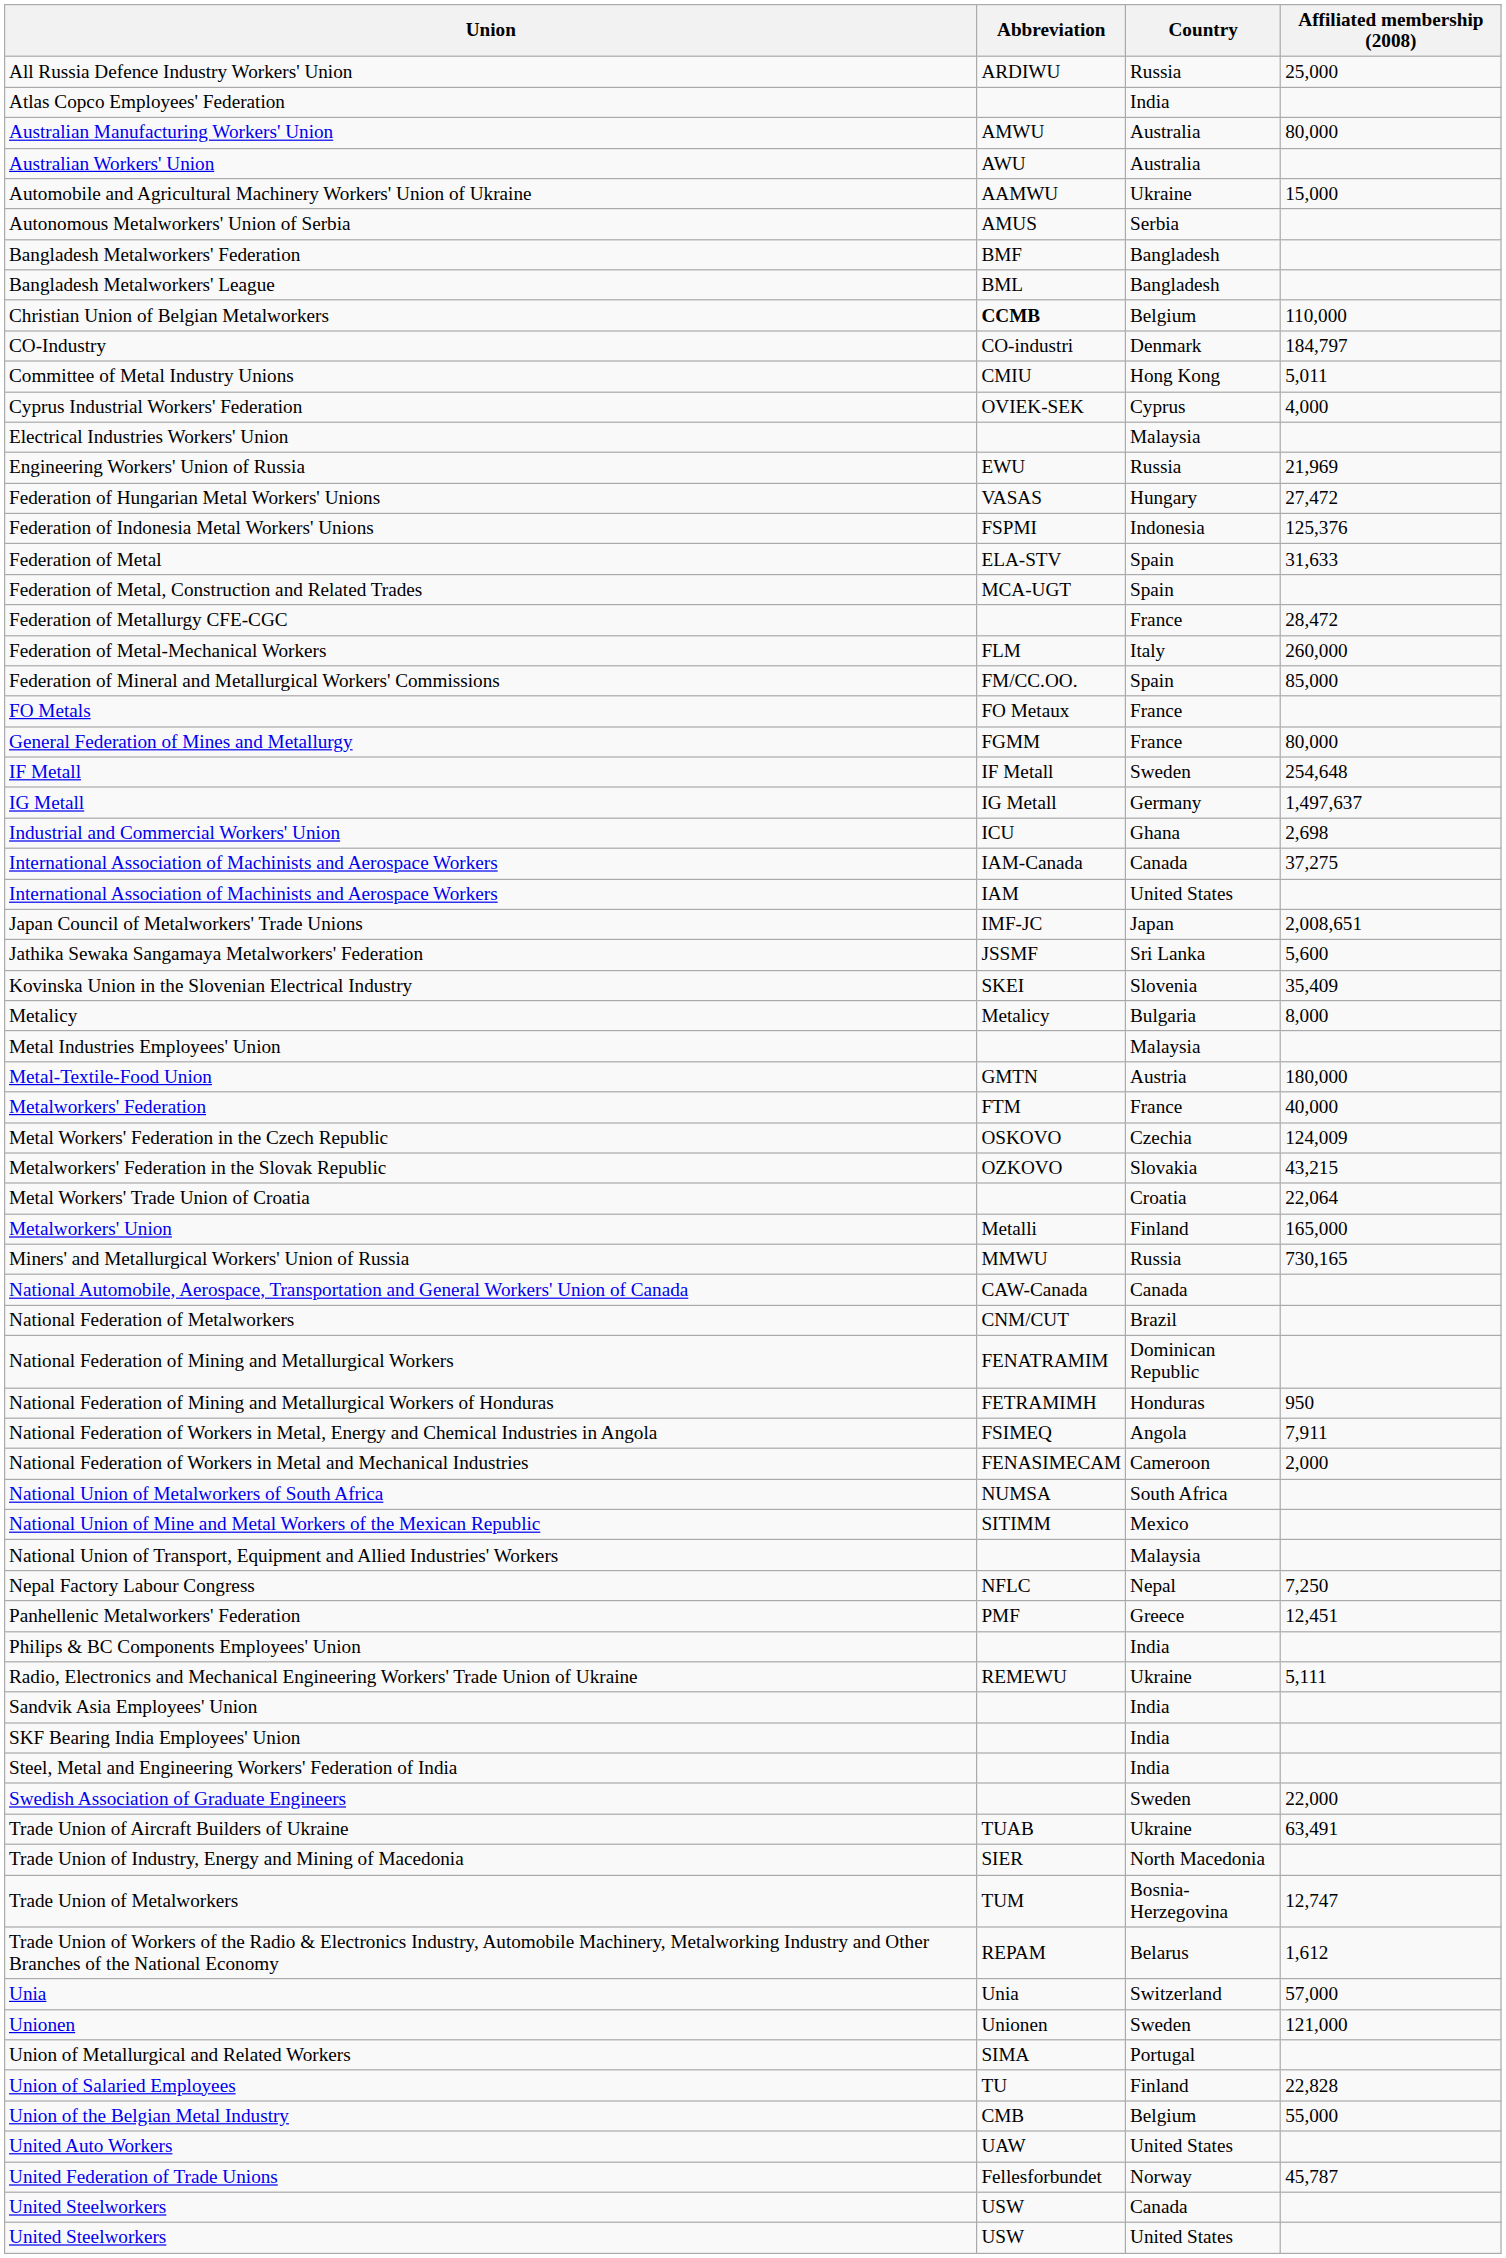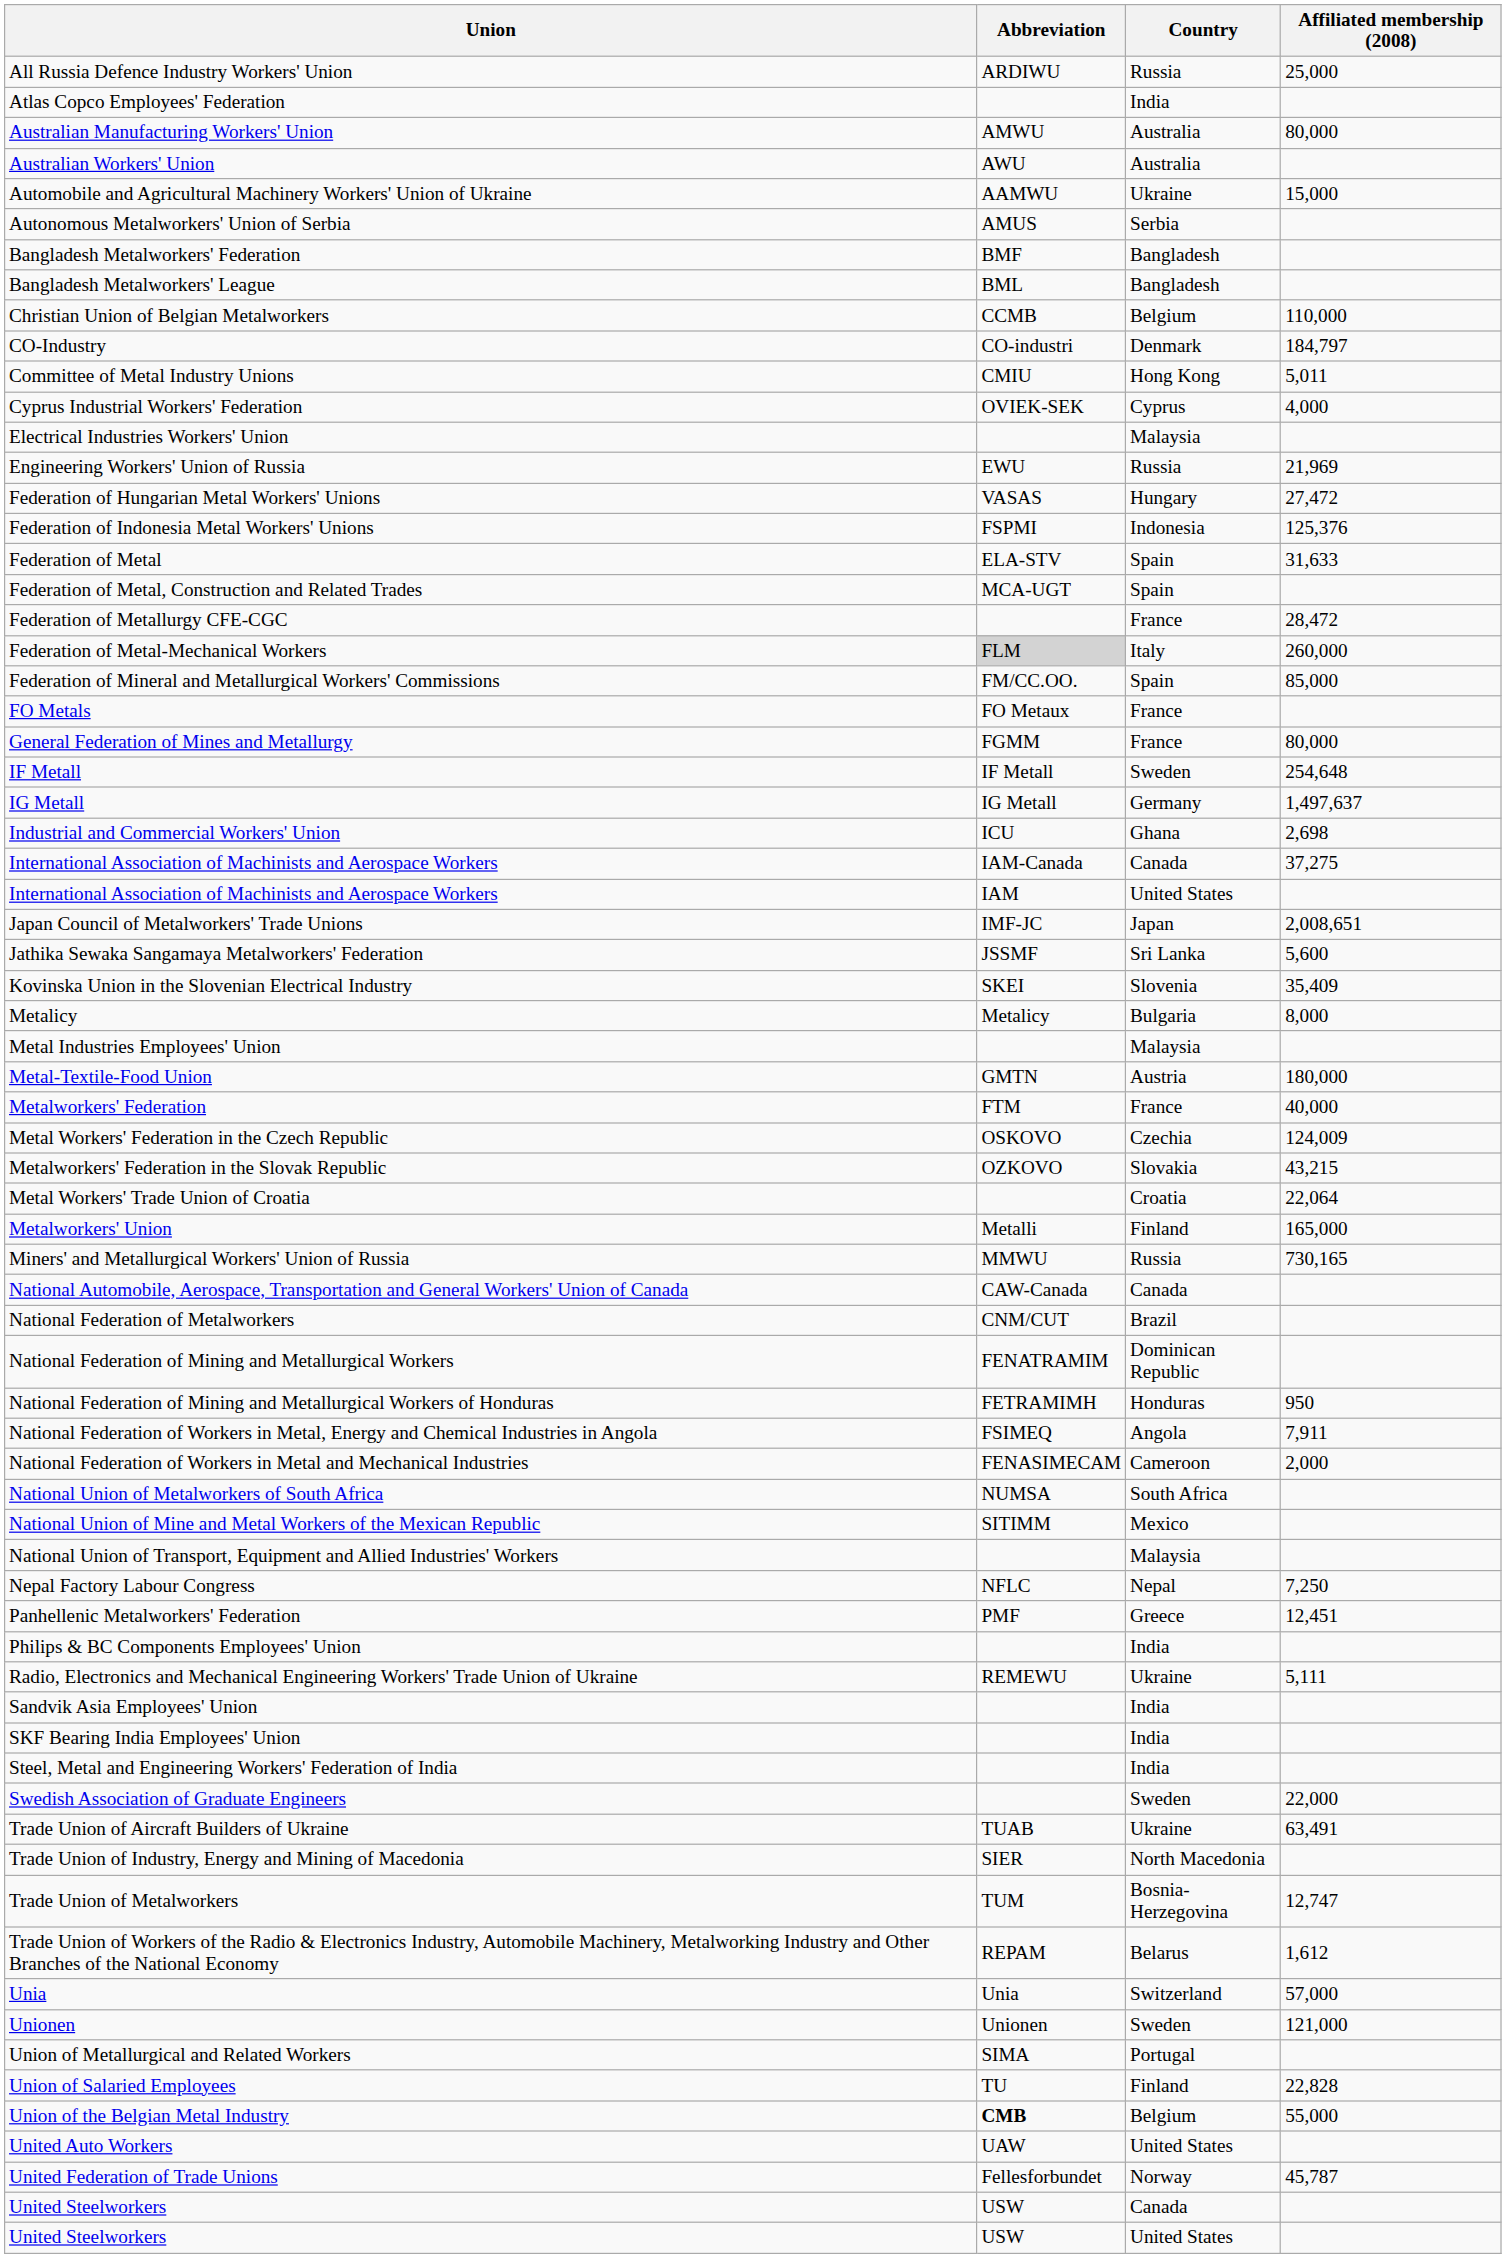(1011, 315) bold -> (1009, 315) normal
(1001, 650) no background -> (1001, 650) lightgrey background
(1003, 2115) normal -> (1004, 2115) bold
